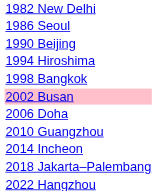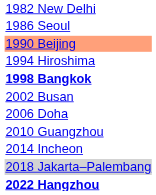(41, 43) no background -> (41, 43) lightsalmon background
(46, 79) normal -> (48, 79) bold
(40, 96) pink background -> (40, 96) no background
(78, 167) no background -> (78, 167) lightgrey background
(51, 184) normal -> (52, 184) bold
